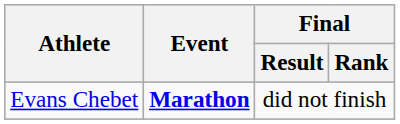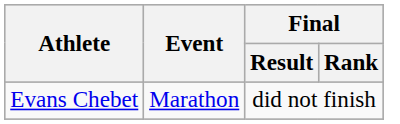(199, 100) bold -> (194, 100) normal
